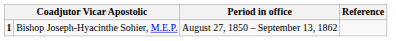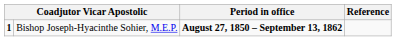(260, 28) normal -> (262, 28) bold
